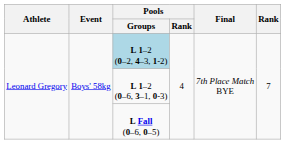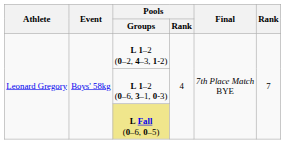(141, 56) lightblue background -> (141, 56) no background
(141, 127) no background -> (141, 127) khaki background
